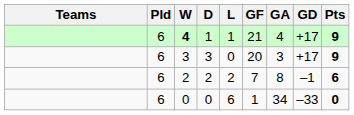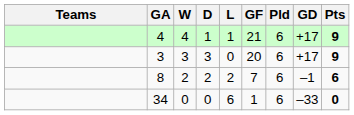columns swapped: (161, 15) <-> (280, 15)
(186, 36) bold -> (185, 36) normal
